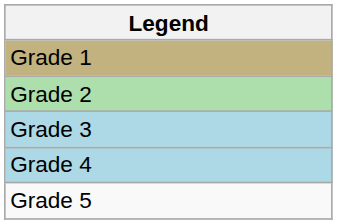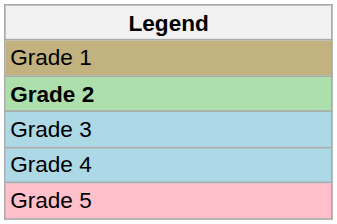(51, 93) normal -> (52, 93) bold
(51, 200) no background -> (51, 200) pink background
